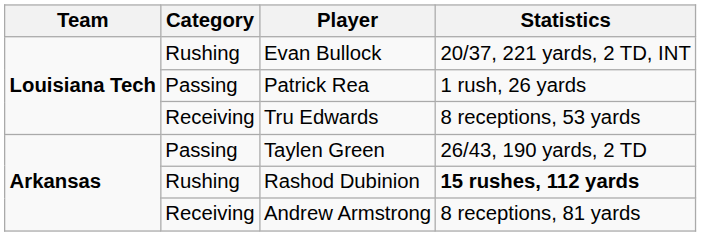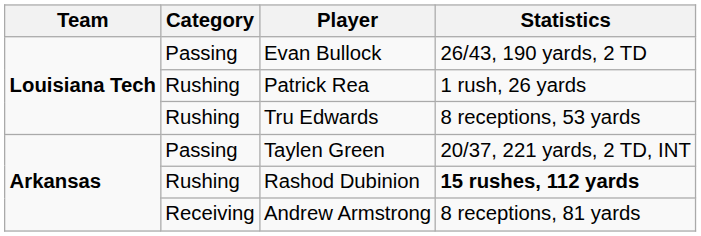(203, 53) Rushing -> (202, 53) Passing
(566, 53) 20/37, 221 yards, 2 TD, INT -> (544, 53) 26/43, 190 yards, 2 TD
(202, 85) Passing -> (203, 85) Rushing
(210, 117) Receiving -> (203, 117) Rushing
(544, 149) 26/43, 190 yards, 2 TD -> (566, 149) 20/37, 221 yards, 2 TD, INT
